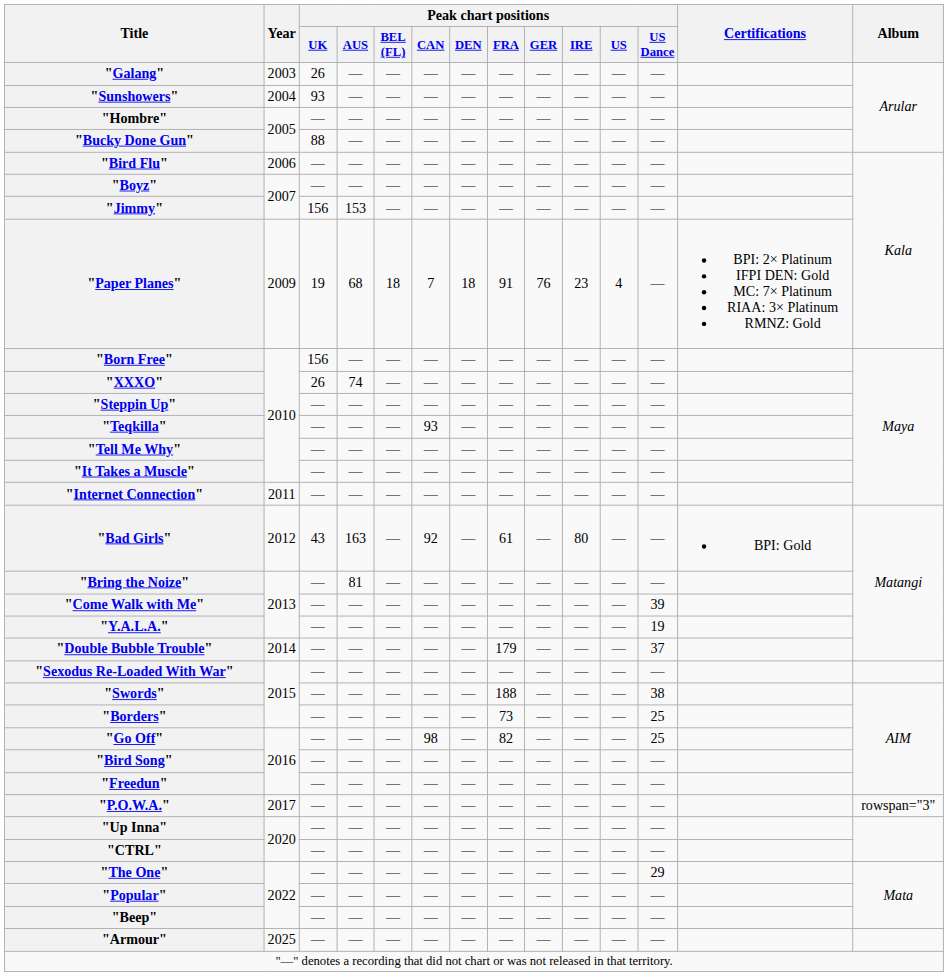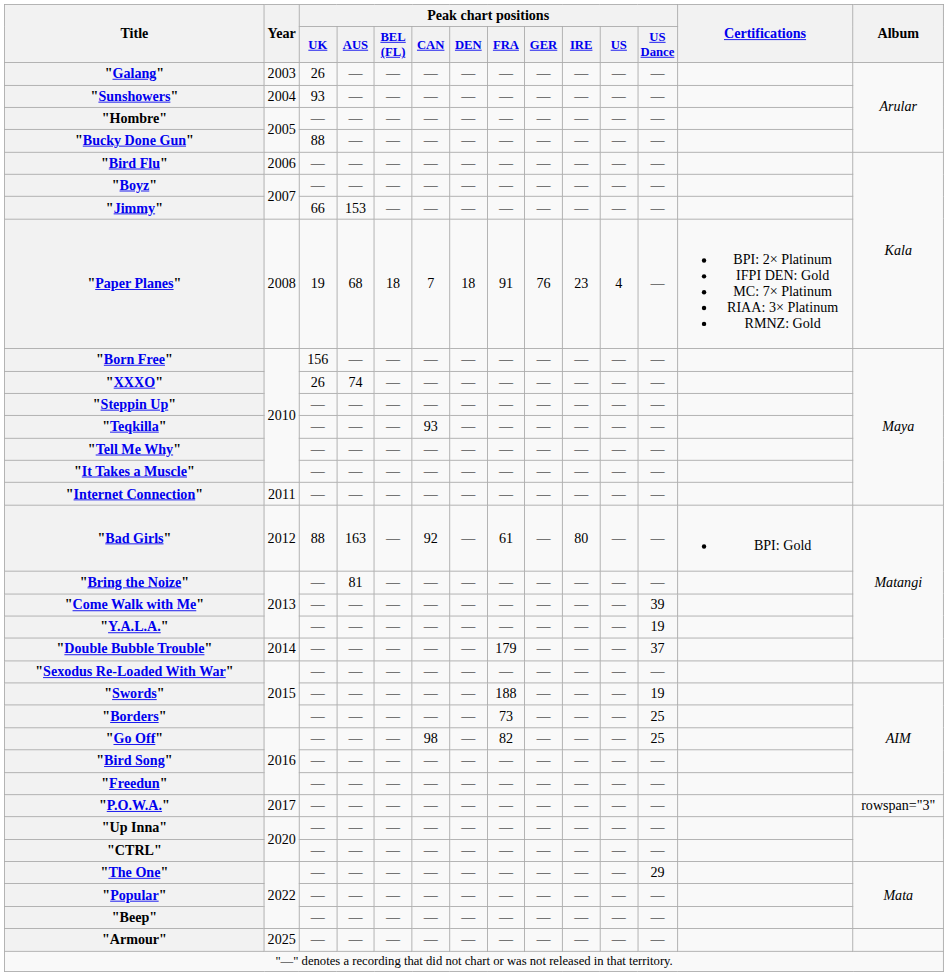(318, 207) 156 -> (318, 207) 66
(282, 283) 2009 -> (282, 283) 2008
(318, 538) 43 -> (318, 538) 88
(657, 694) 38 -> (657, 694) 19
